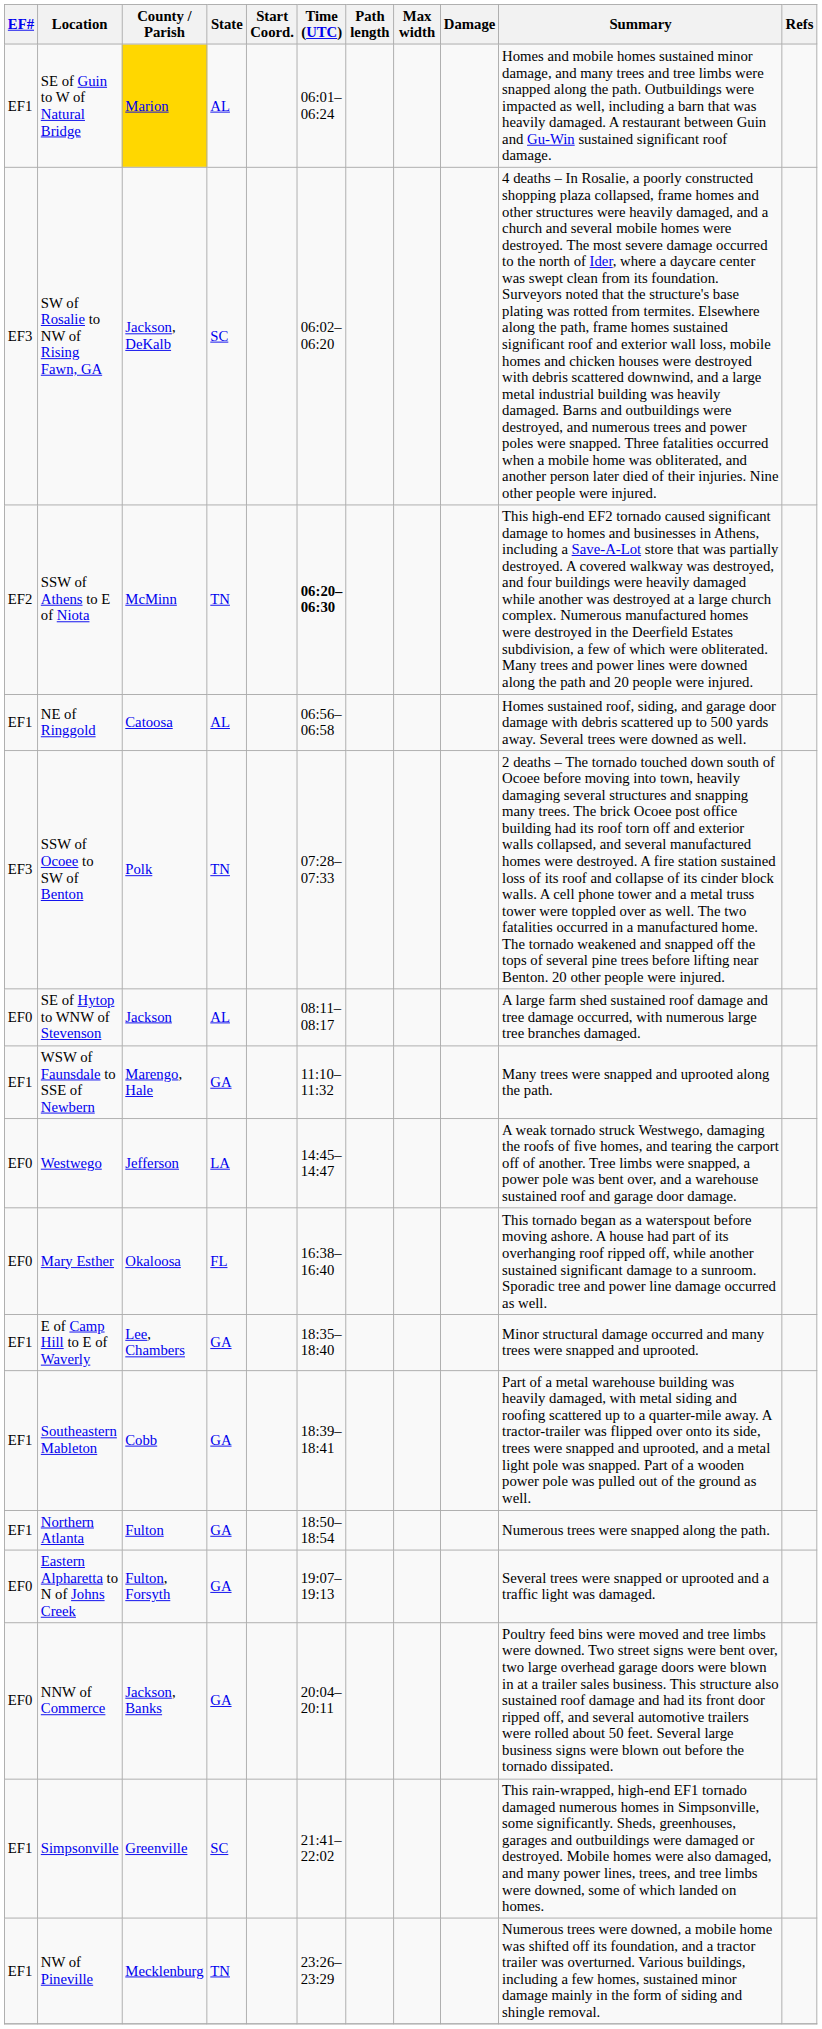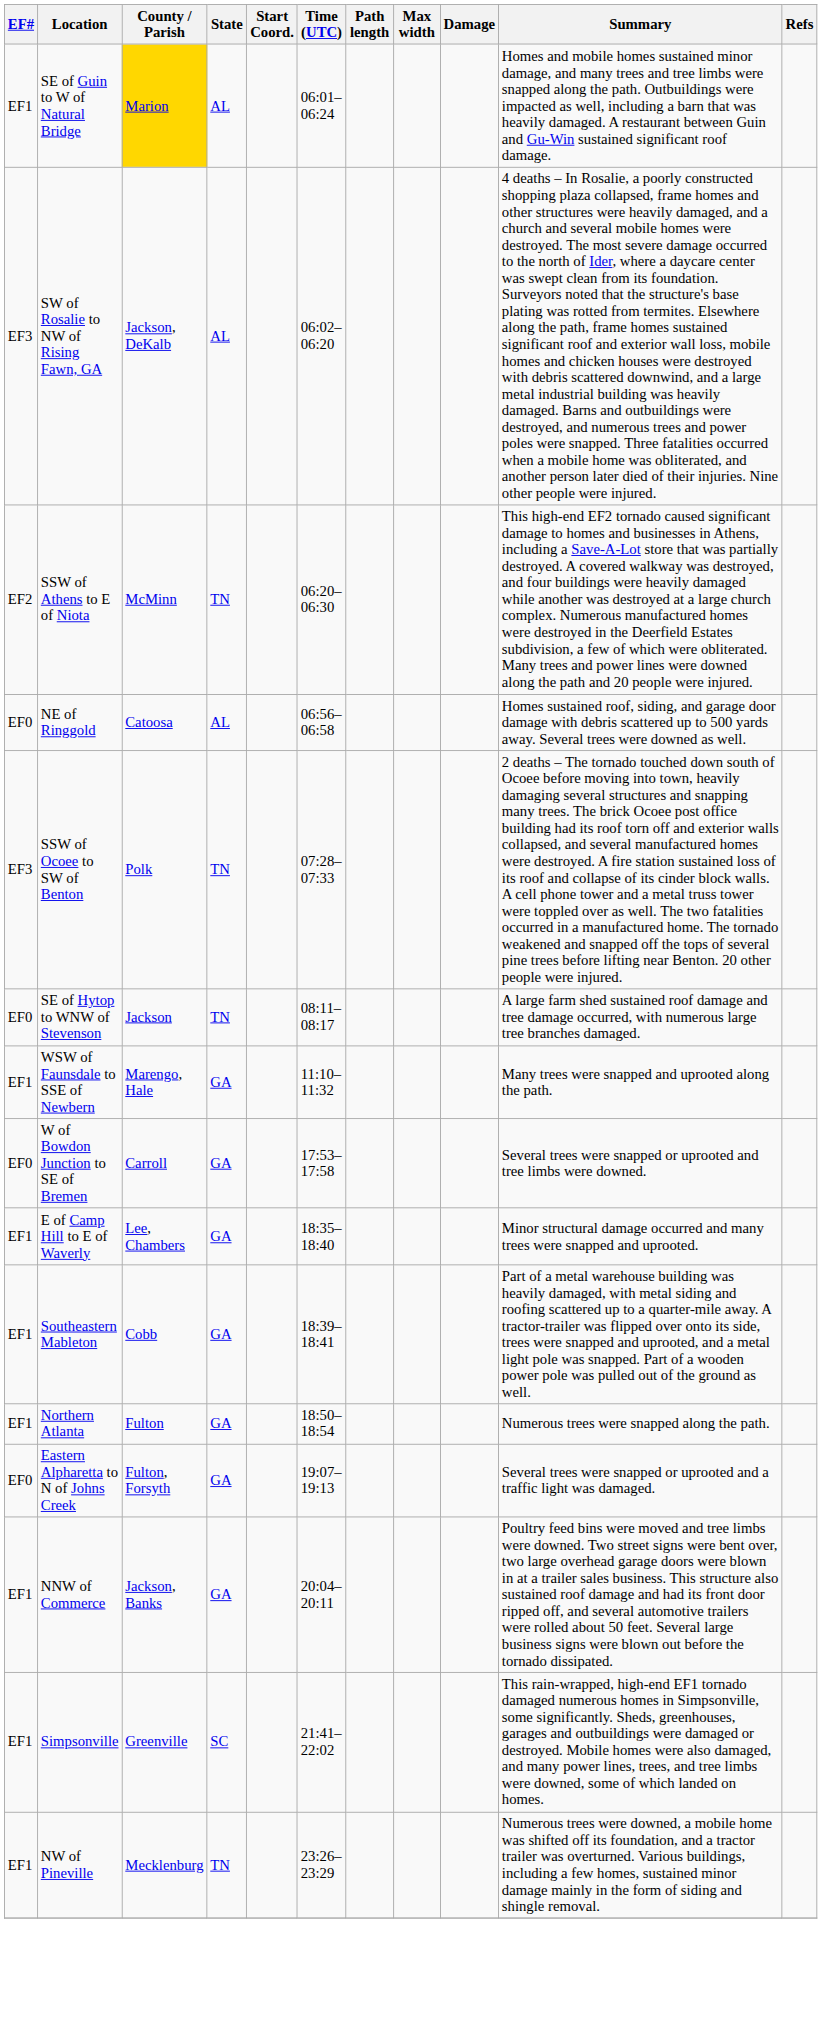(219, 336) SC -> (220, 336) AL
(322, 599) bold -> (321, 599) normal
(20, 722) EF1 -> (20, 722) EF0
(220, 1017) AL -> (220, 1017) TN
- row: (71, 1163)
- row: (77, 1261)
+ row: (73, 1163)
(20, 1700) EF0 -> (20, 1594) EF1
